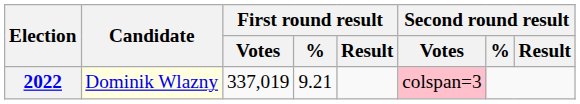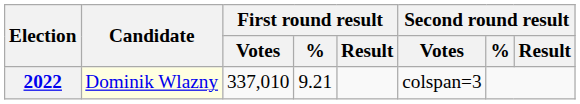(258, 82) 337,019 -> (258, 82) 337,010
(442, 82) pink background -> (442, 82) no background
